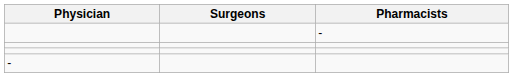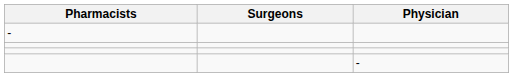columns swapped: (82, 14) <-> (412, 14)
